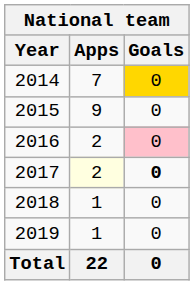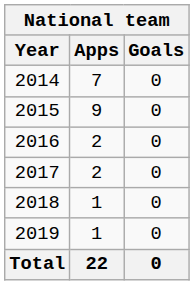(156, 81) gold background -> (156, 81) no background
(156, 142) pink background -> (156, 142) no background
(97, 173) lightyellow background -> (97, 173) no background
(156, 173) bold -> (156, 173) normal
